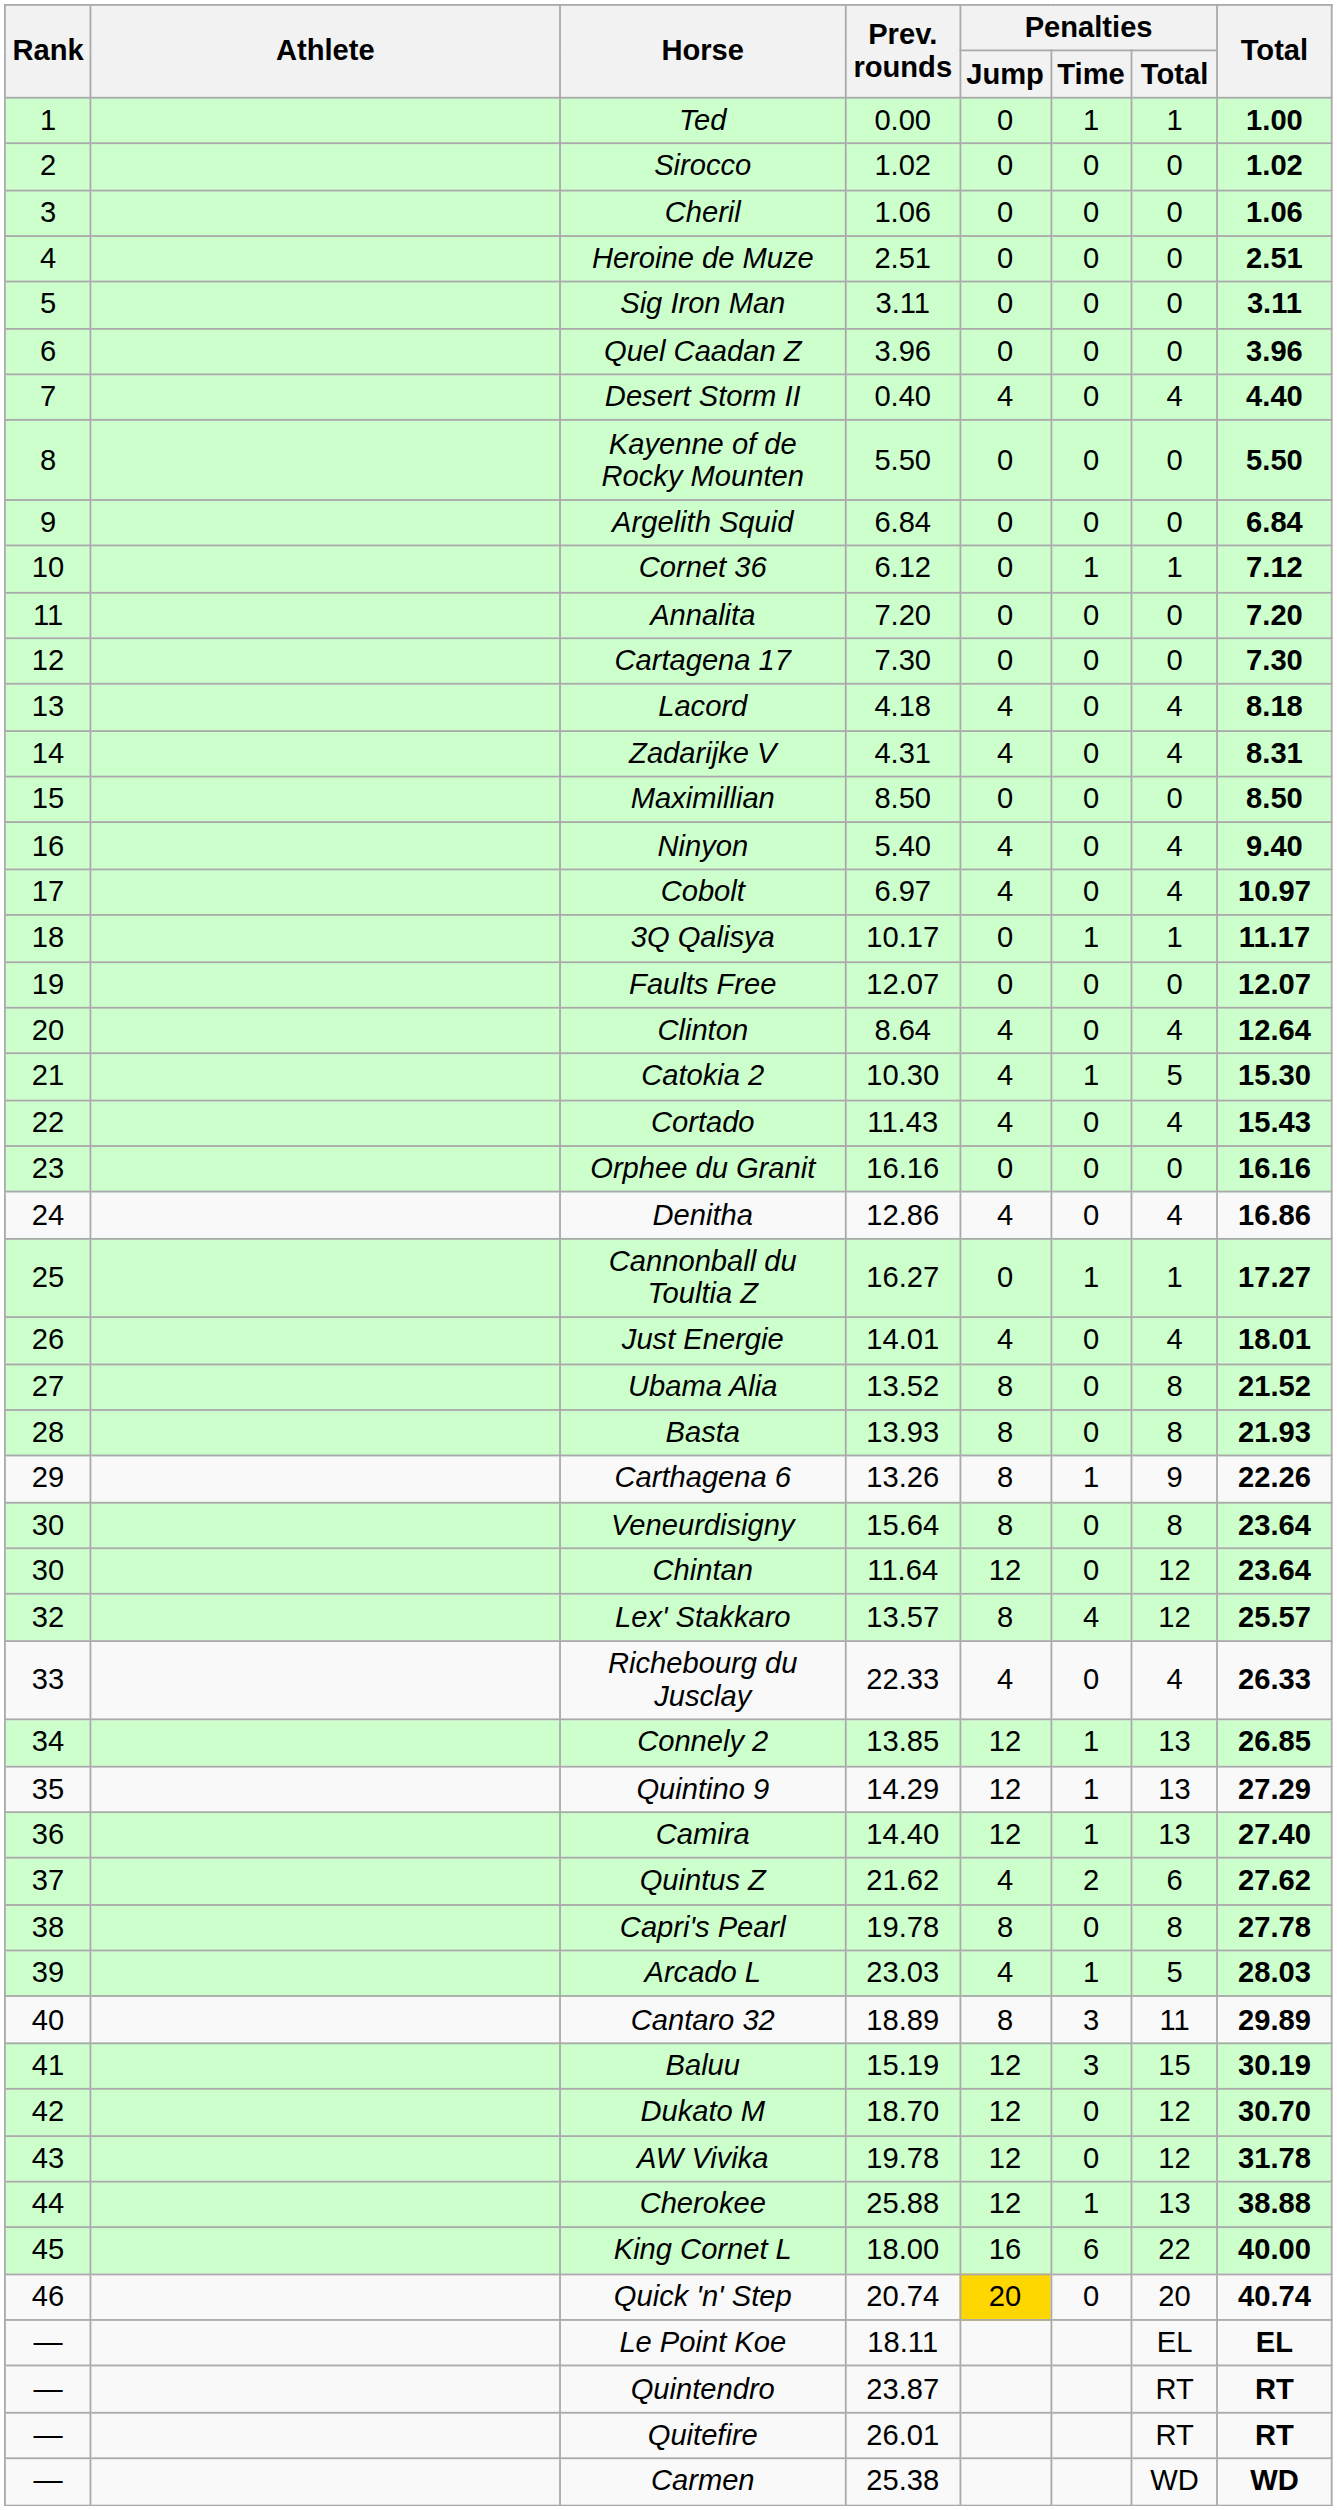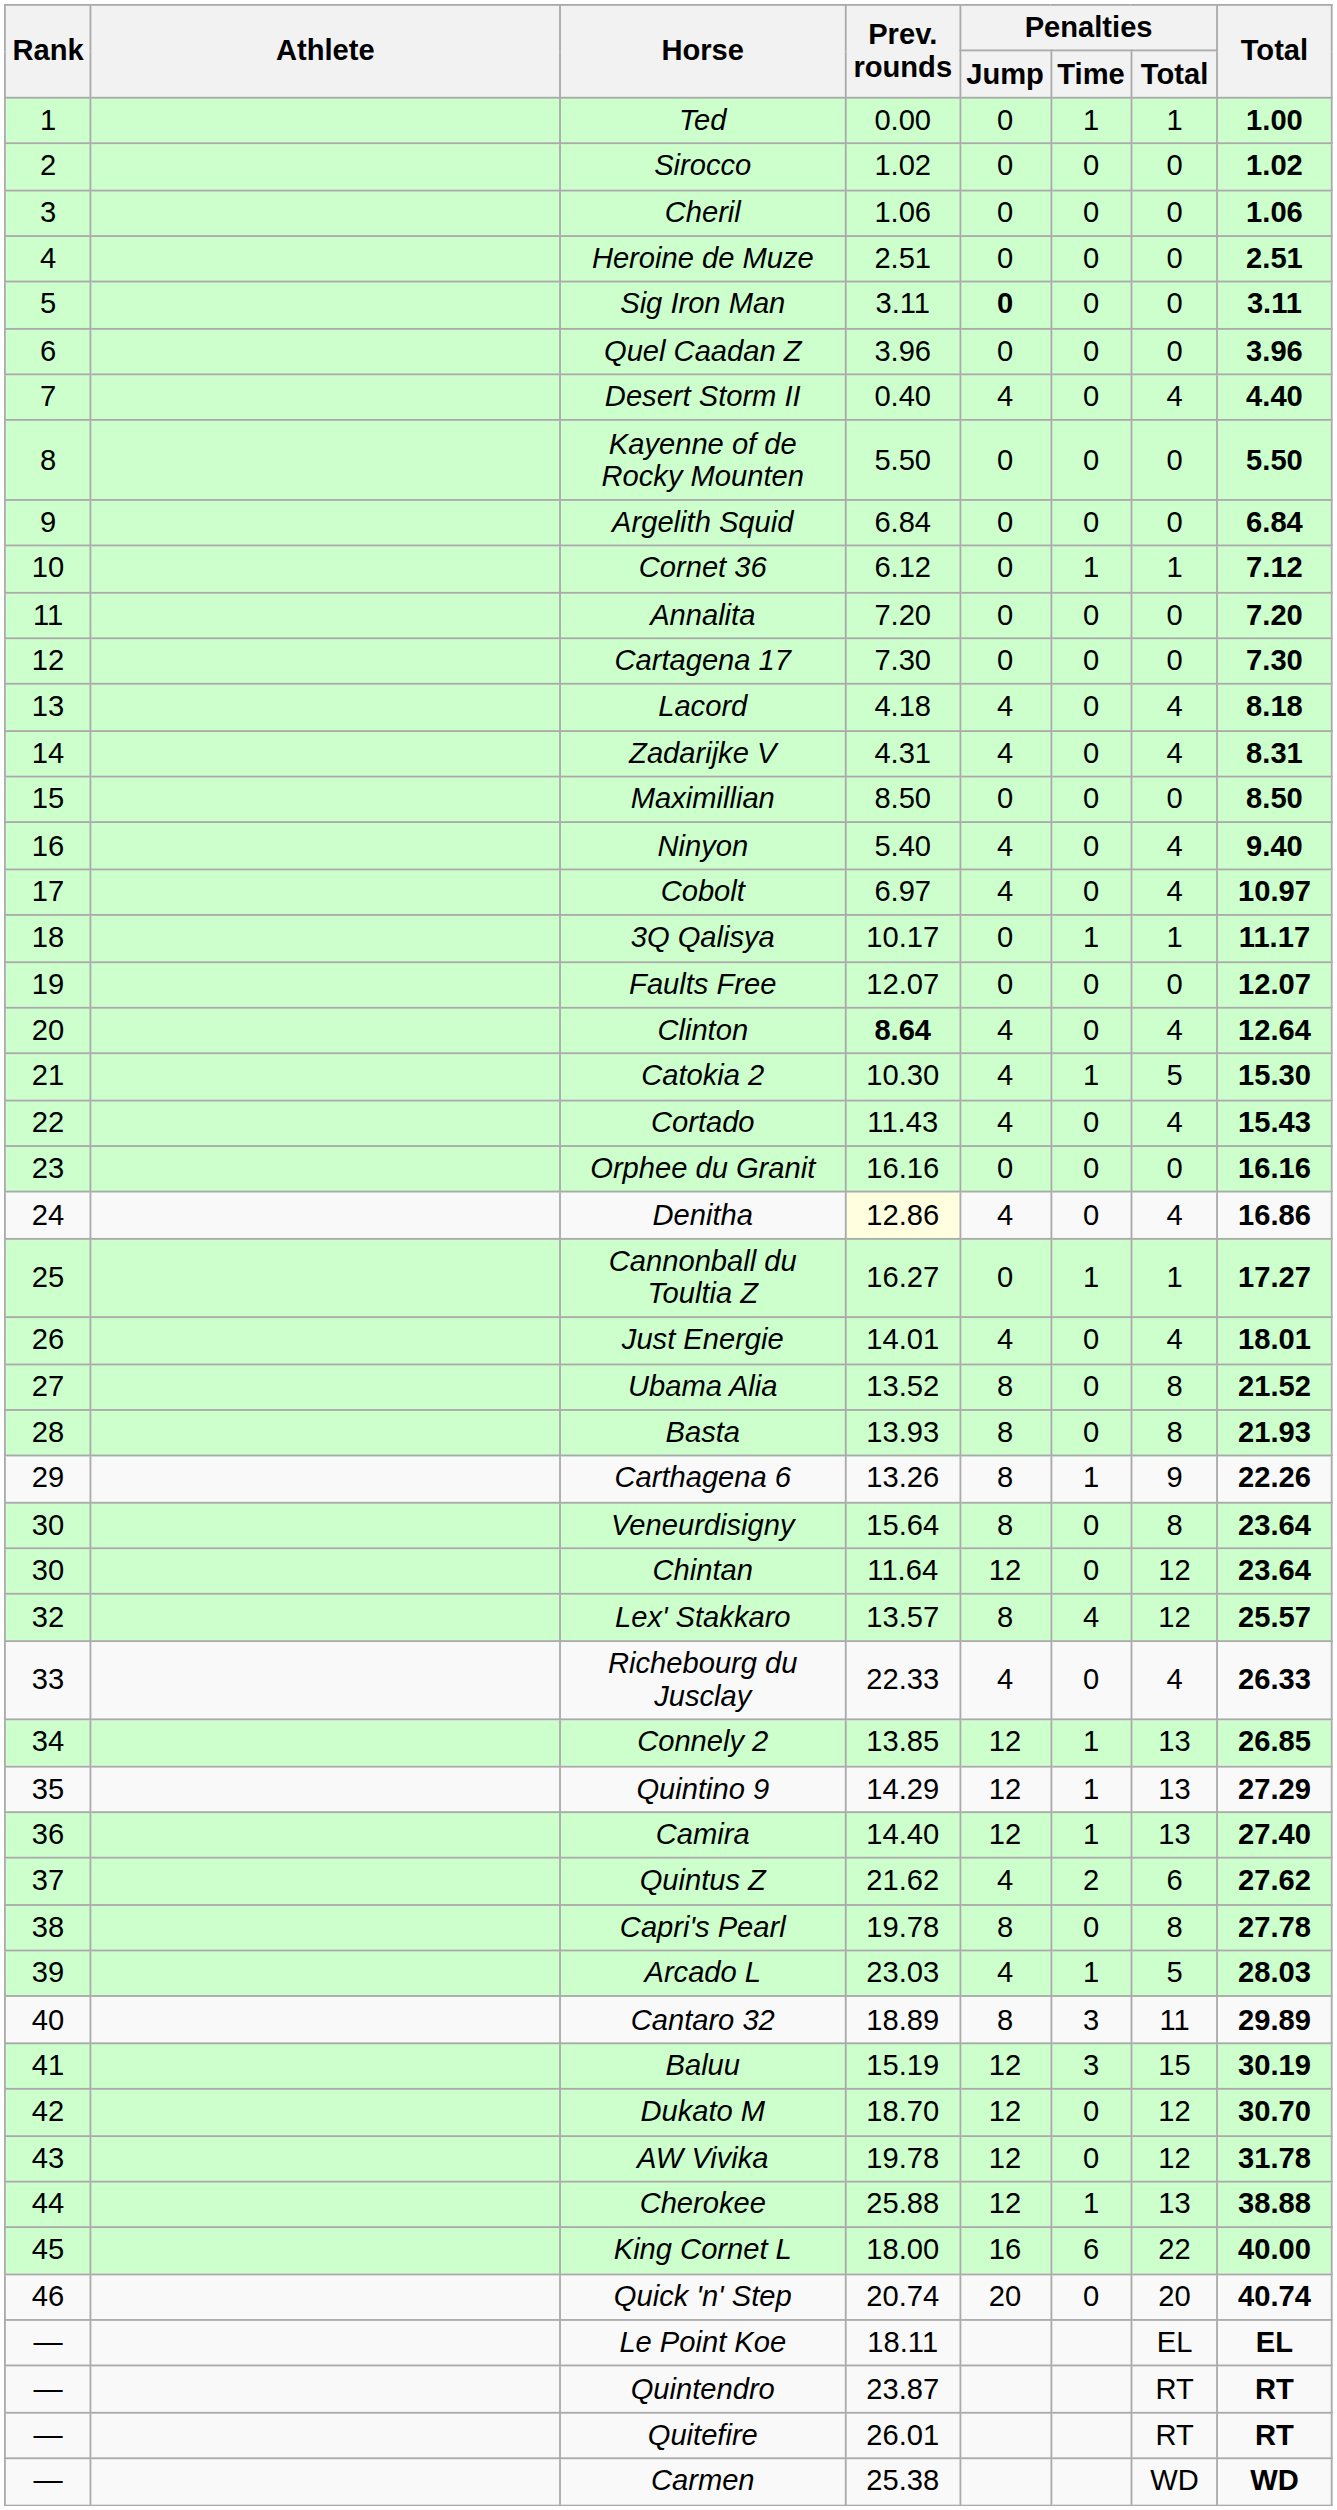(1005, 304) normal -> (1005, 304) bold
(903, 1030) normal -> (903, 1030) bold
(903, 1214) no background -> (903, 1214) lightyellow background
(1005, 2296) gold background -> (1005, 2296) no background
